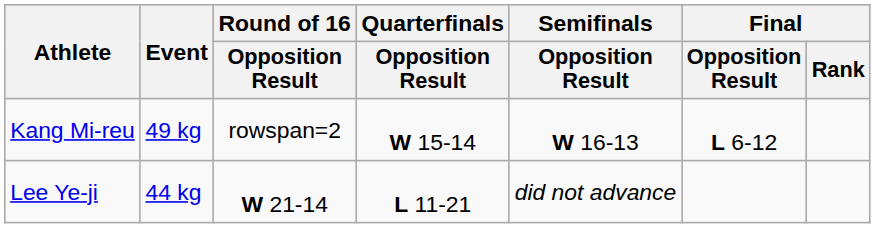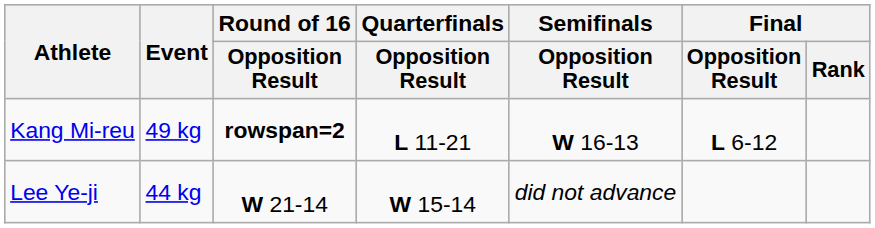(285, 130) normal -> (285, 130) bold
(433, 143) W 15-14 -> (433, 143) L 11-21
(433, 204) L 11-21 -> (433, 204) W 15-14
